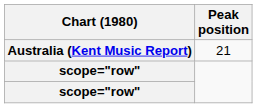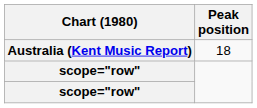(223, 50) 21 -> (223, 50) 18
